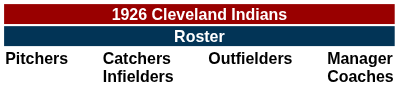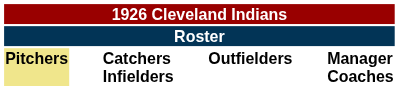(37, 58) no background -> (37, 58) khaki background
